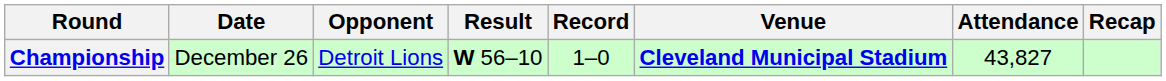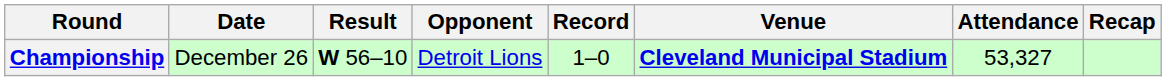columns swapped: (381, 22) <-> (498, 22)
(1018, 57) 43,827 -> (1018, 57) 53,327
